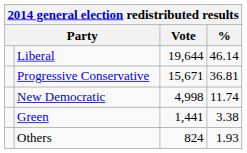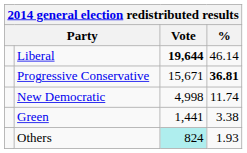(186, 55) normal -> (186, 55) bold
(224, 76) normal -> (224, 76) bold
(194, 138) no background -> (194, 138) paleturquoise background
